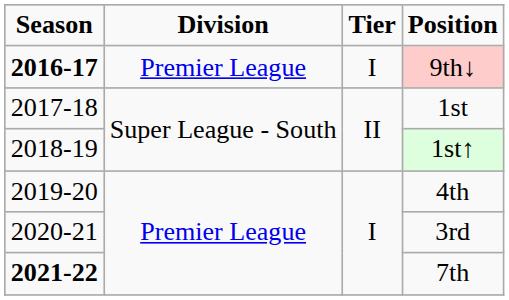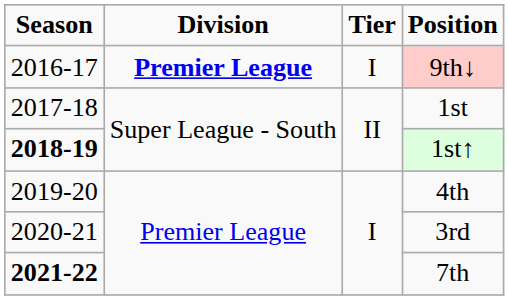(54, 66) bold -> (54, 66) normal
(223, 66) normal -> (223, 66) bold
(54, 149) normal -> (54, 149) bold
